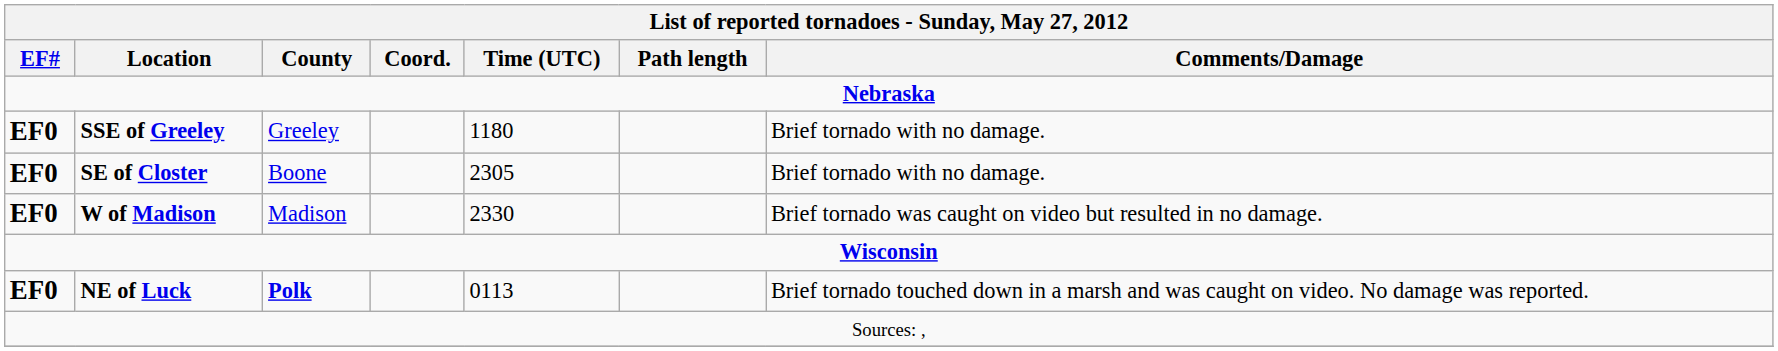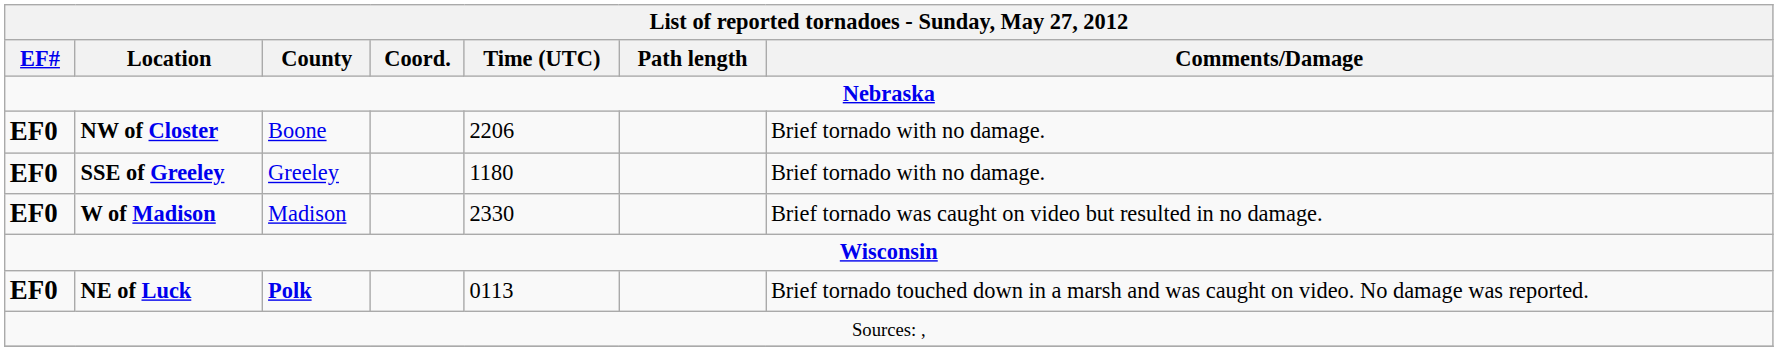+ row: (149, 131)
- row: (144, 172)
